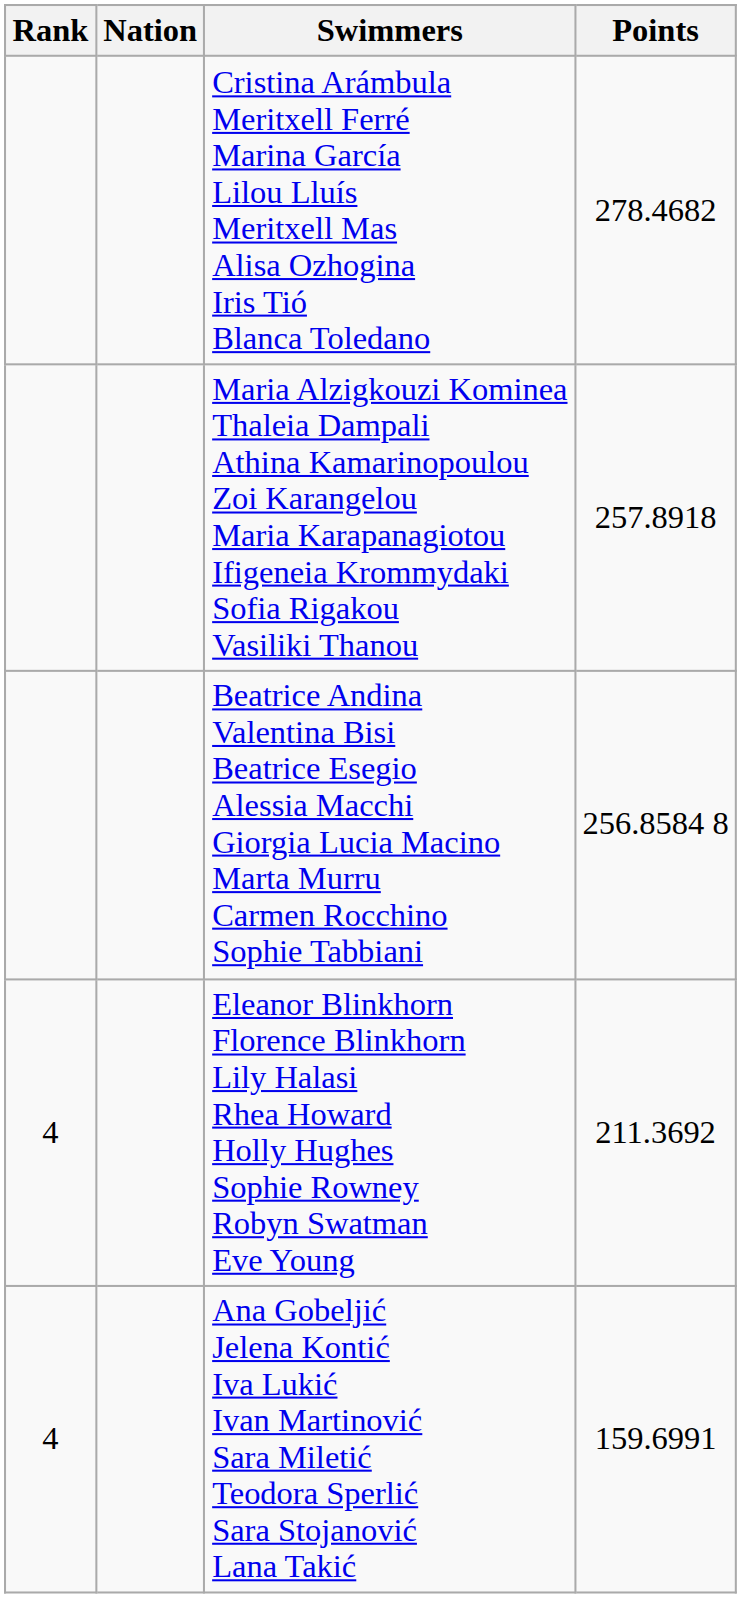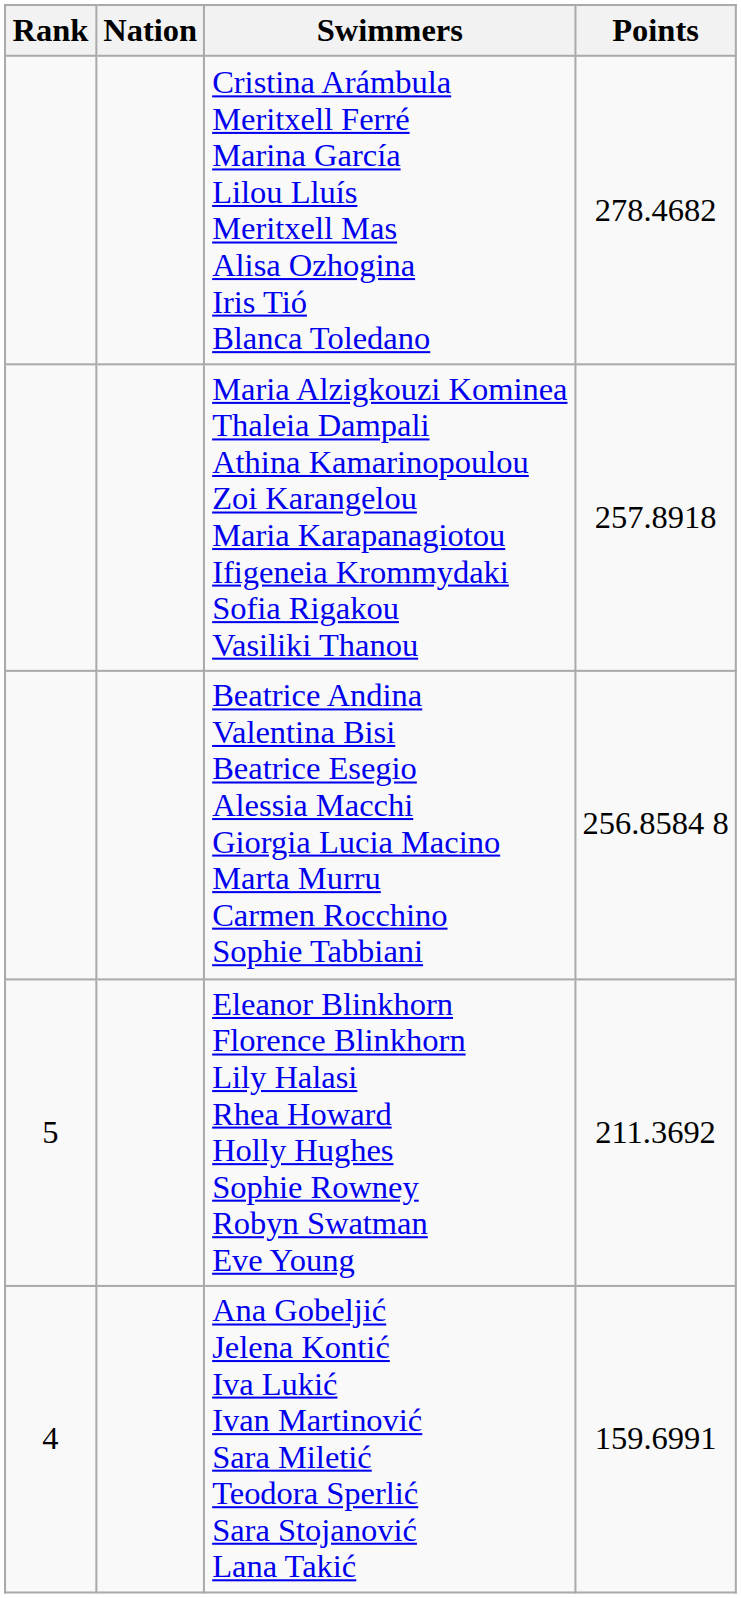(50, 1131) 4 -> (50, 1131) 5
